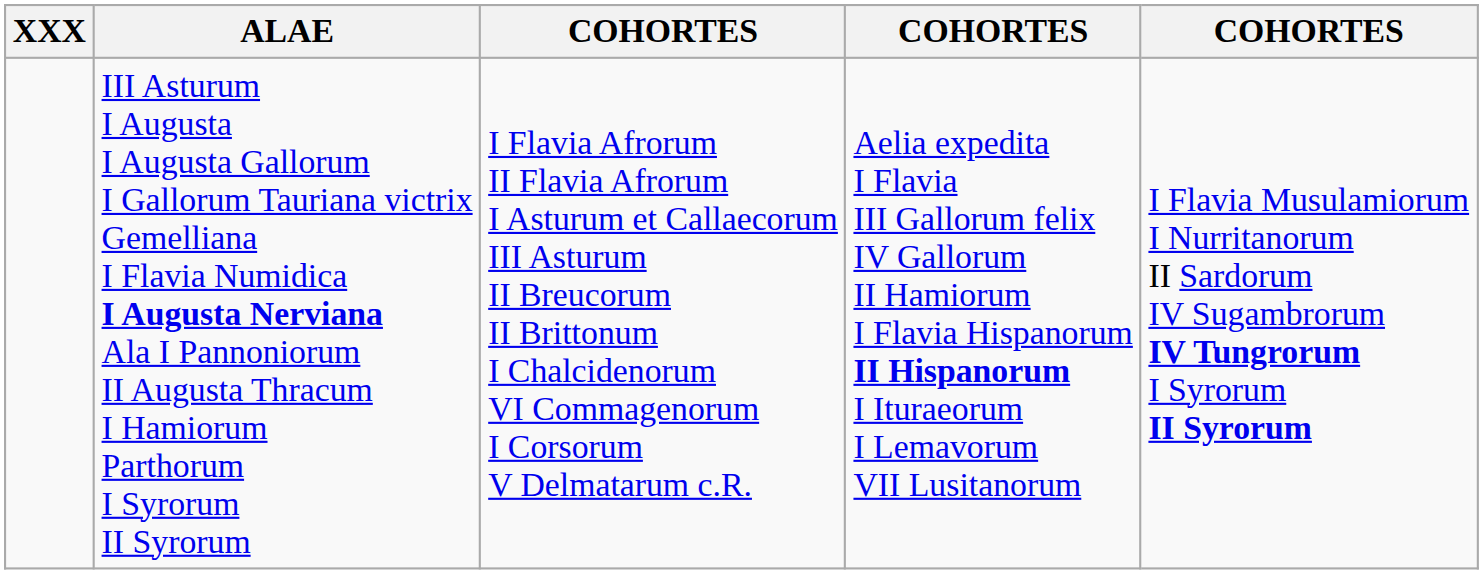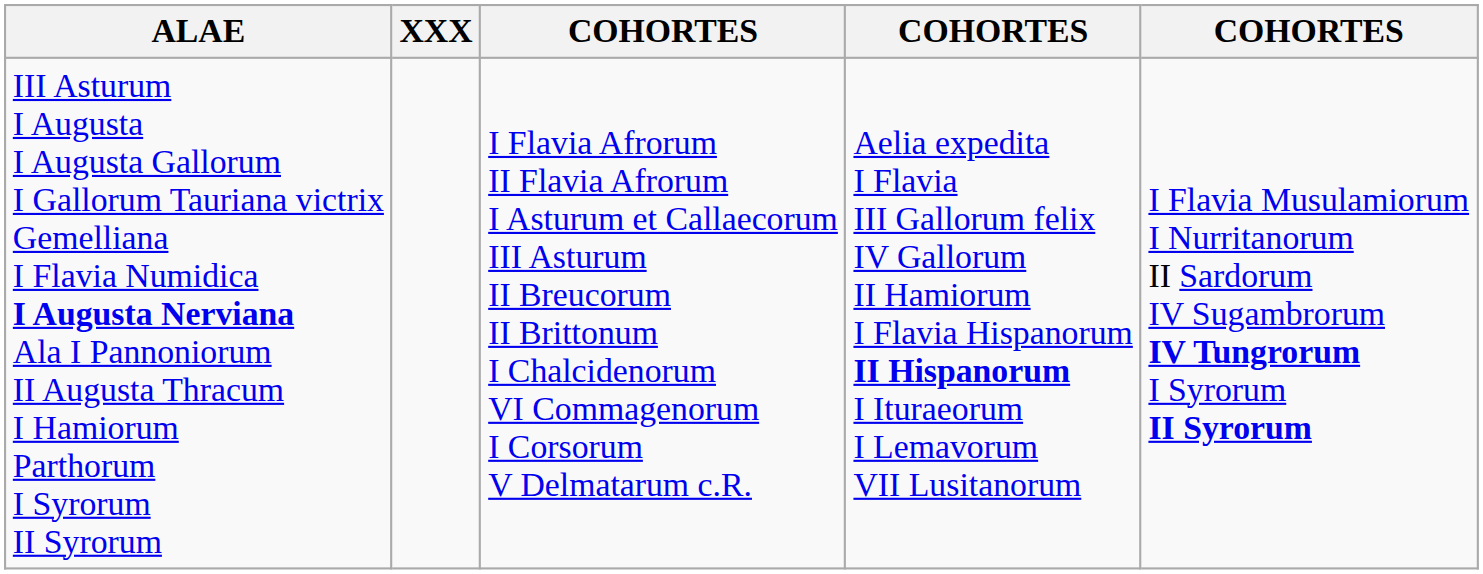columns swapped: (287, 31) <-> (49, 31)
